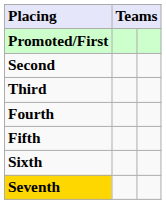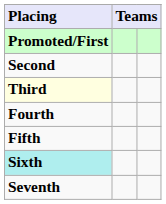(27, 89) no background -> (27, 89) lightyellow background
(25, 162) no background -> (25, 162) paleturquoise background
(34, 187) gold background -> (34, 187) no background
